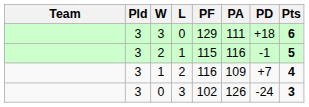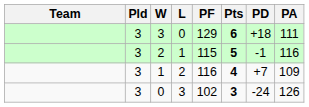columns swapped: (236, 14) <-> (291, 14)
